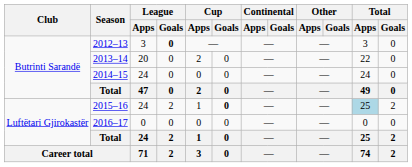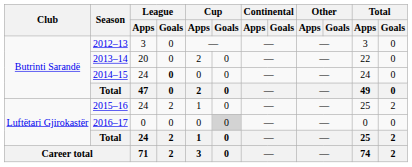(171, 43) bold -> (171, 43) normal
(171, 75) normal -> (171, 75) bold
(226, 106) bold -> (226, 106) normal
(365, 106) lightblue background -> (365, 106) no background
(226, 122) no background -> (226, 122) lightgrey background
